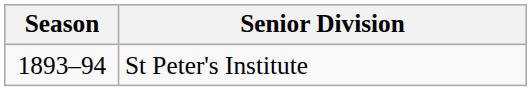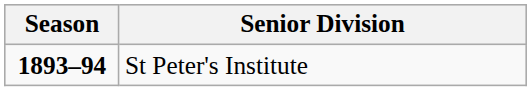(62, 64) normal -> (62, 64) bold
